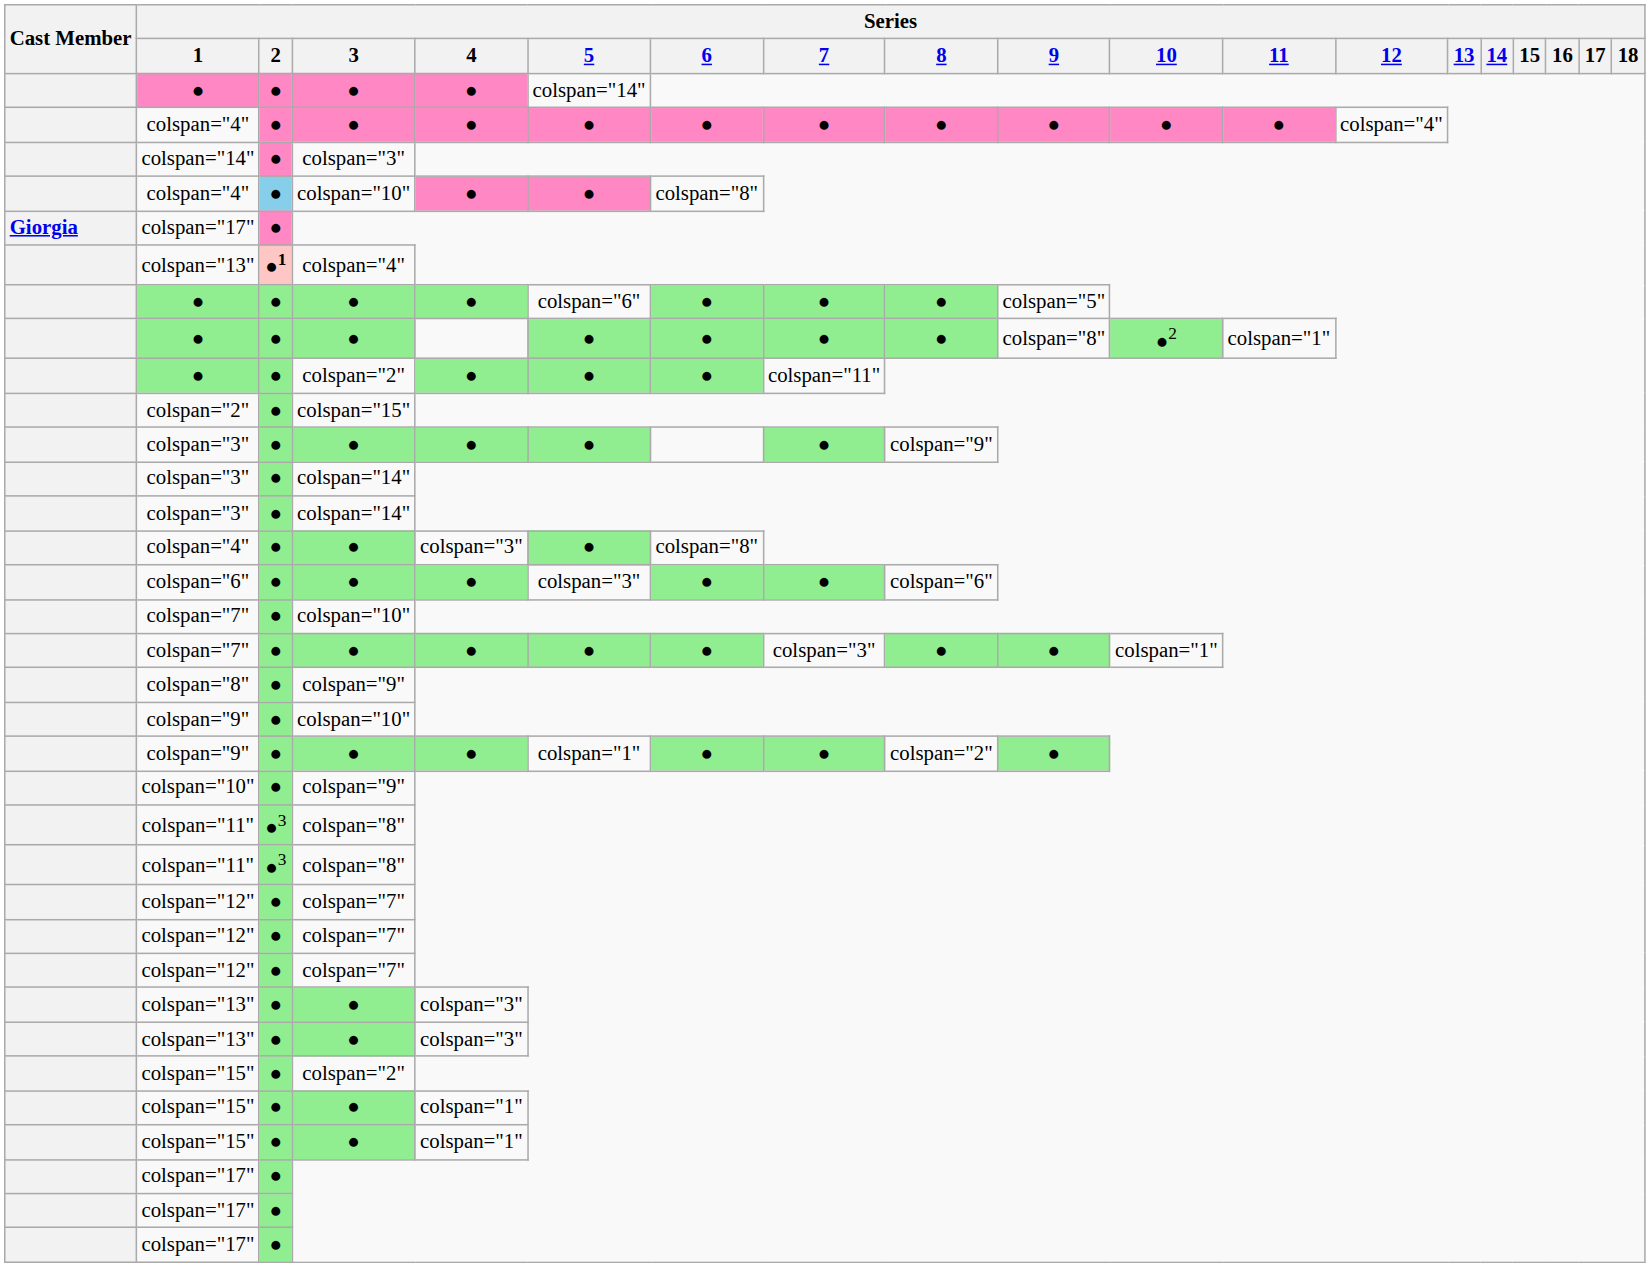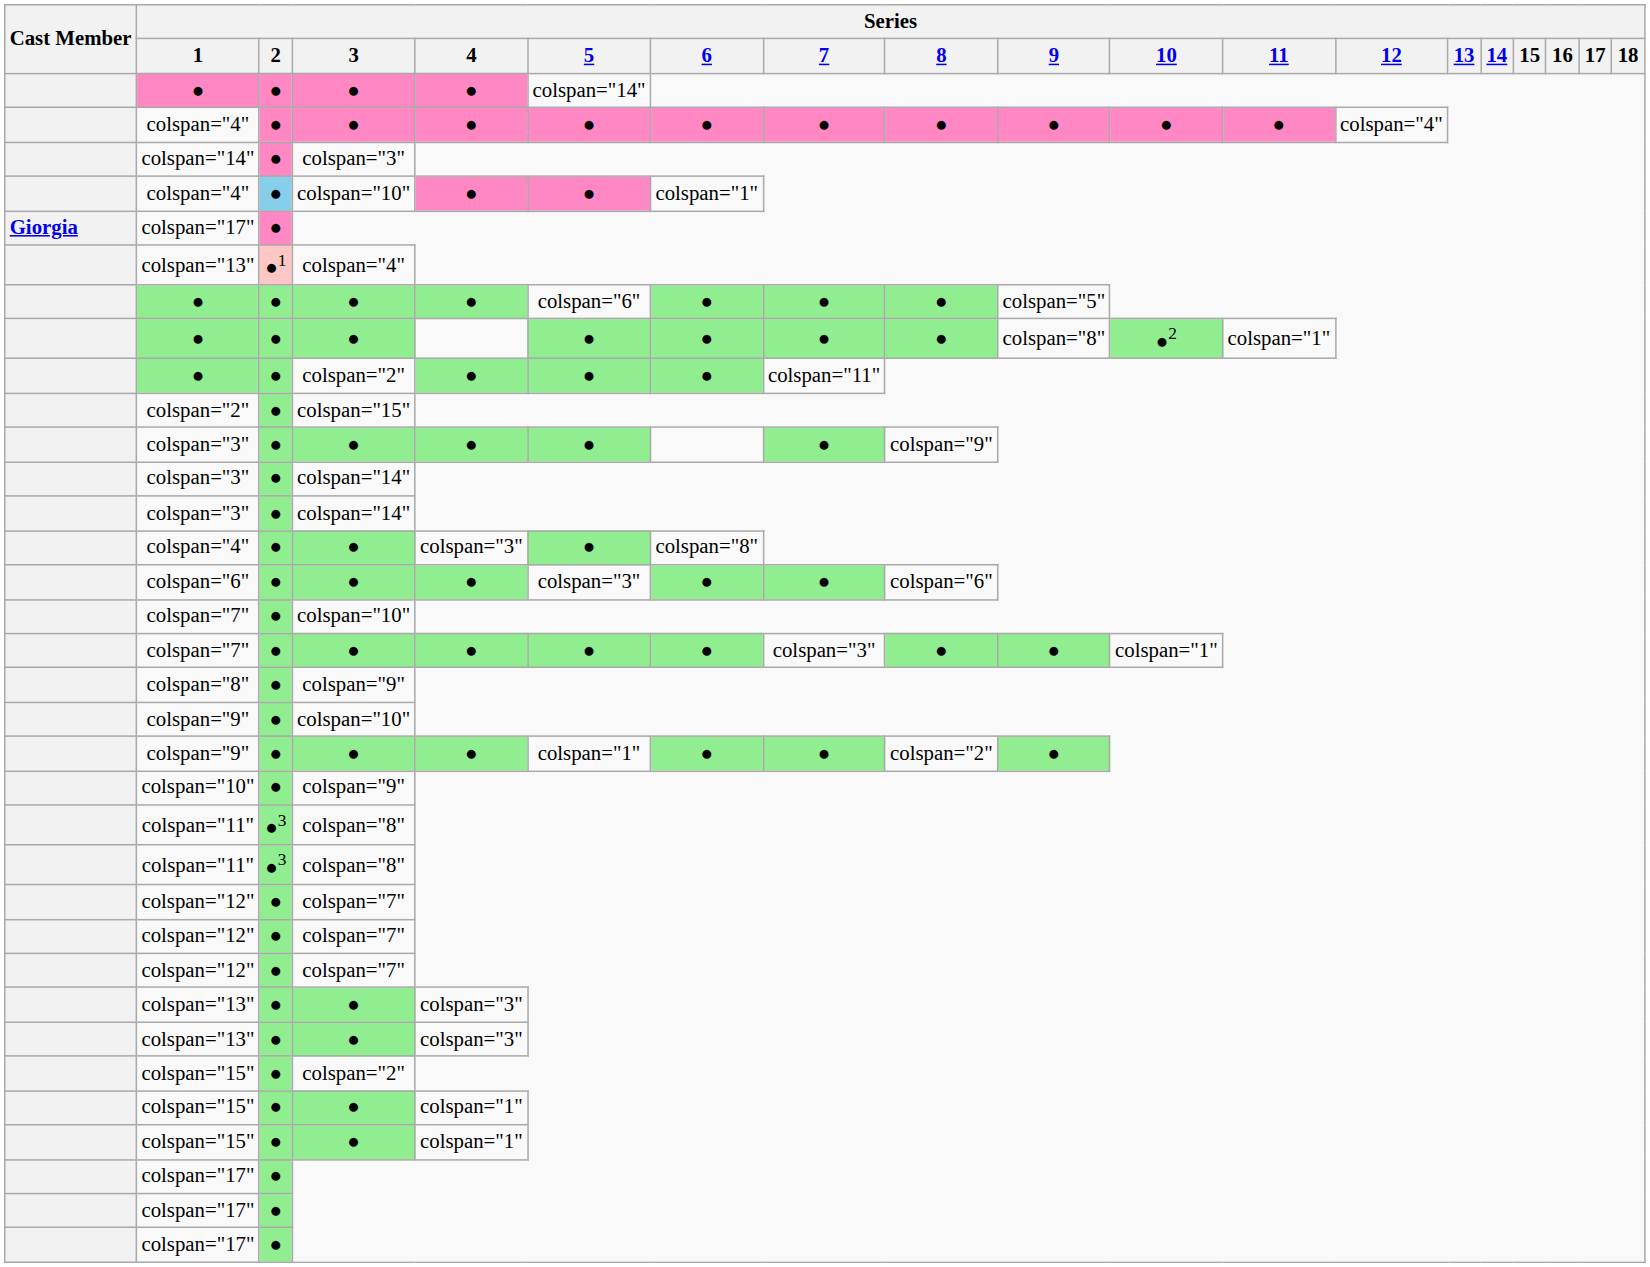(707, 192) colspan="8" -> (707, 192) colspan="1"
(276, 264) bold -> (276, 264) normal
